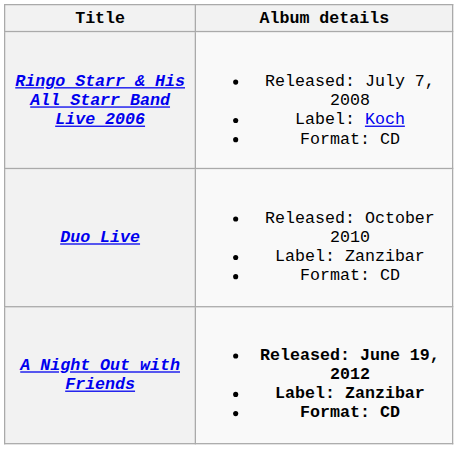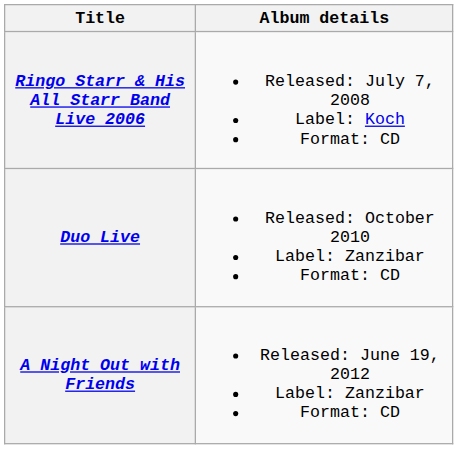(324, 384) bold -> (324, 384) normal
